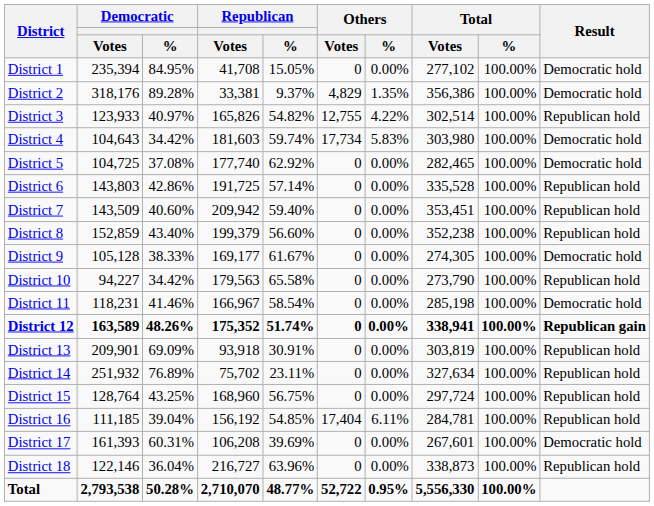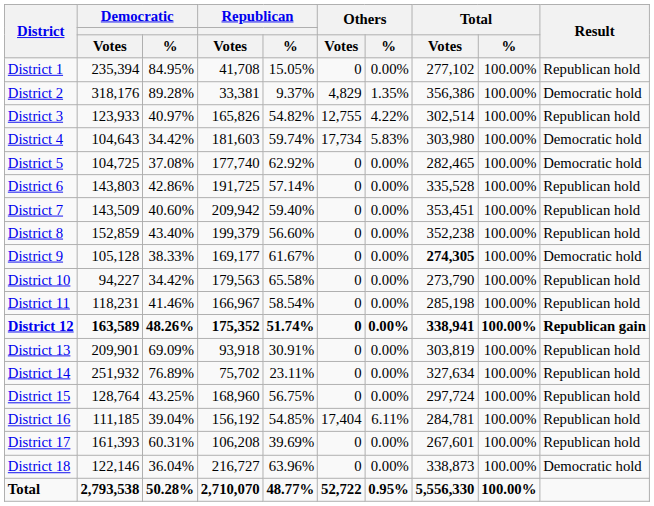(592, 69) Democratic hold -> (592, 69) Republican hold
(451, 256) normal -> (451, 256) bold
(592, 303) Democratic hold -> (592, 303) Republican hold
(592, 443) Democratic hold -> (592, 443) Republican hold
(592, 466) Republican hold -> (592, 466) Democratic hold
